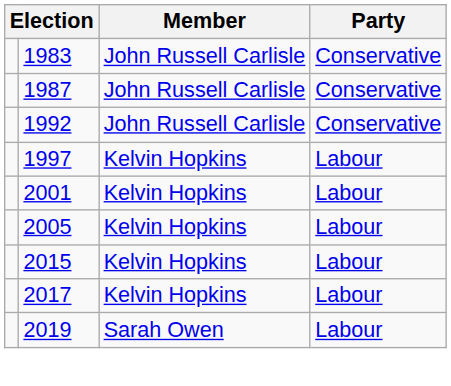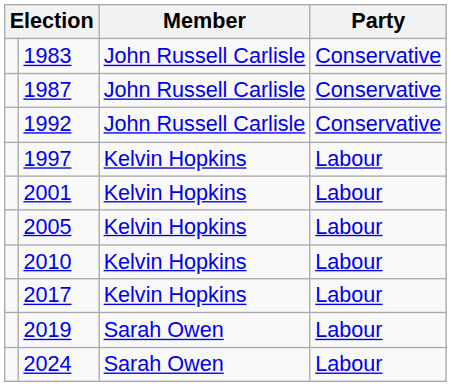+ row: (47, 261)
- row: (47, 261)
+ row: (47, 364)
